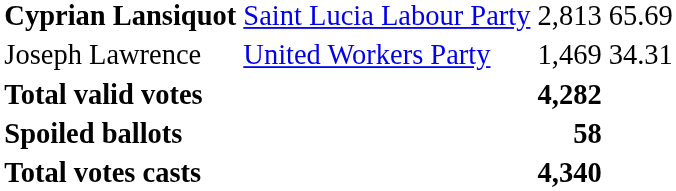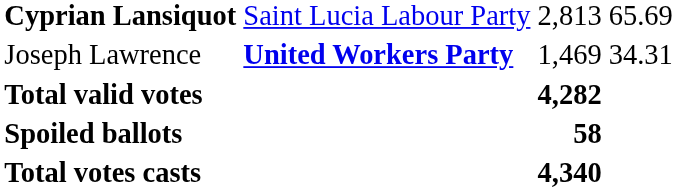(367, 55) normal -> (378, 55) bold
